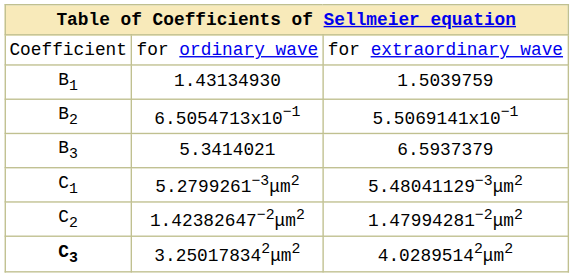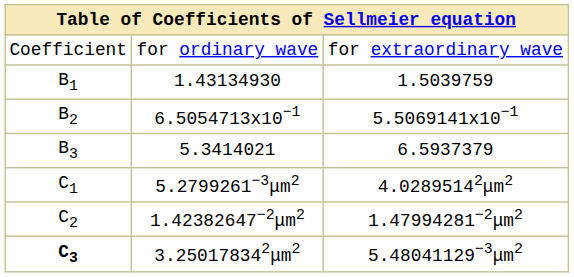(445, 184) 5.48041129−3μm2 -> (445, 184) 4.02895142μm2
(445, 254) 4.02895142μm2 -> (445, 254) 5.48041129−3μm2
